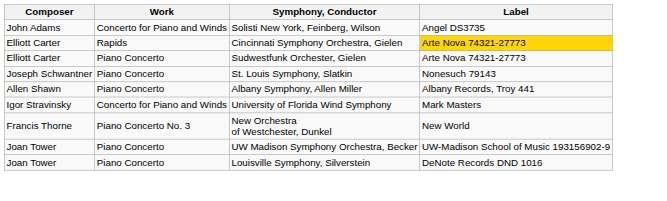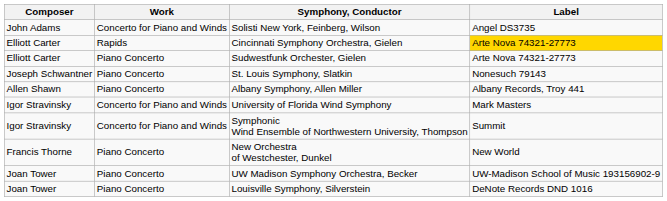+ row: (350, 126)
(143, 126) Piano Concerto No. 3 -> (130, 152) Piano Concerto
